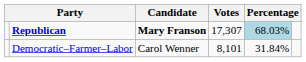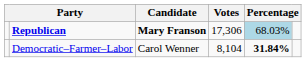(226, 30) 17,307 -> (226, 30) 17,306
(229, 48) 8,101 -> (229, 48) 8,104
(272, 48) normal -> (272, 48) bold
